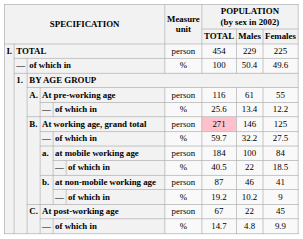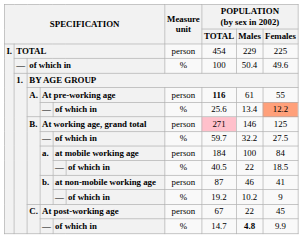(219, 94) normal -> (219, 94) bold
(280, 109) no background -> (280, 109) lightsalmon background
(250, 225) normal -> (250, 225) bold
